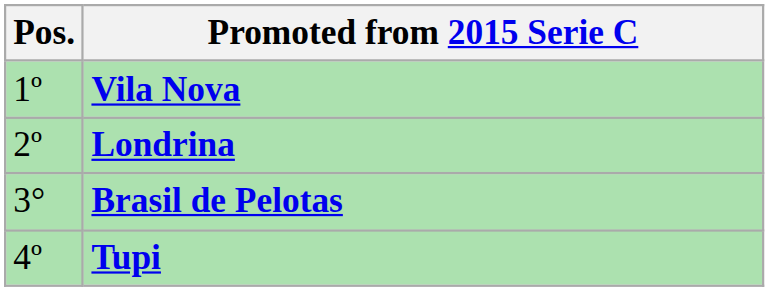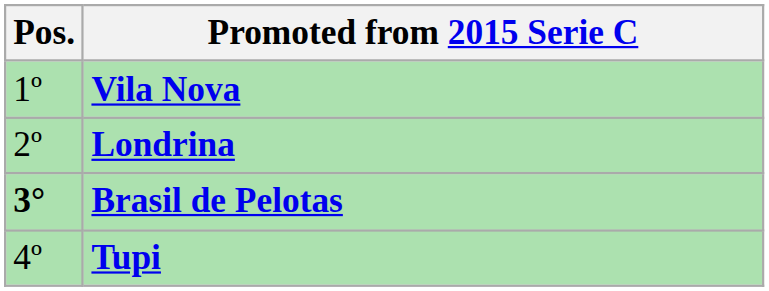(29, 200) normal -> (29, 200) bold
